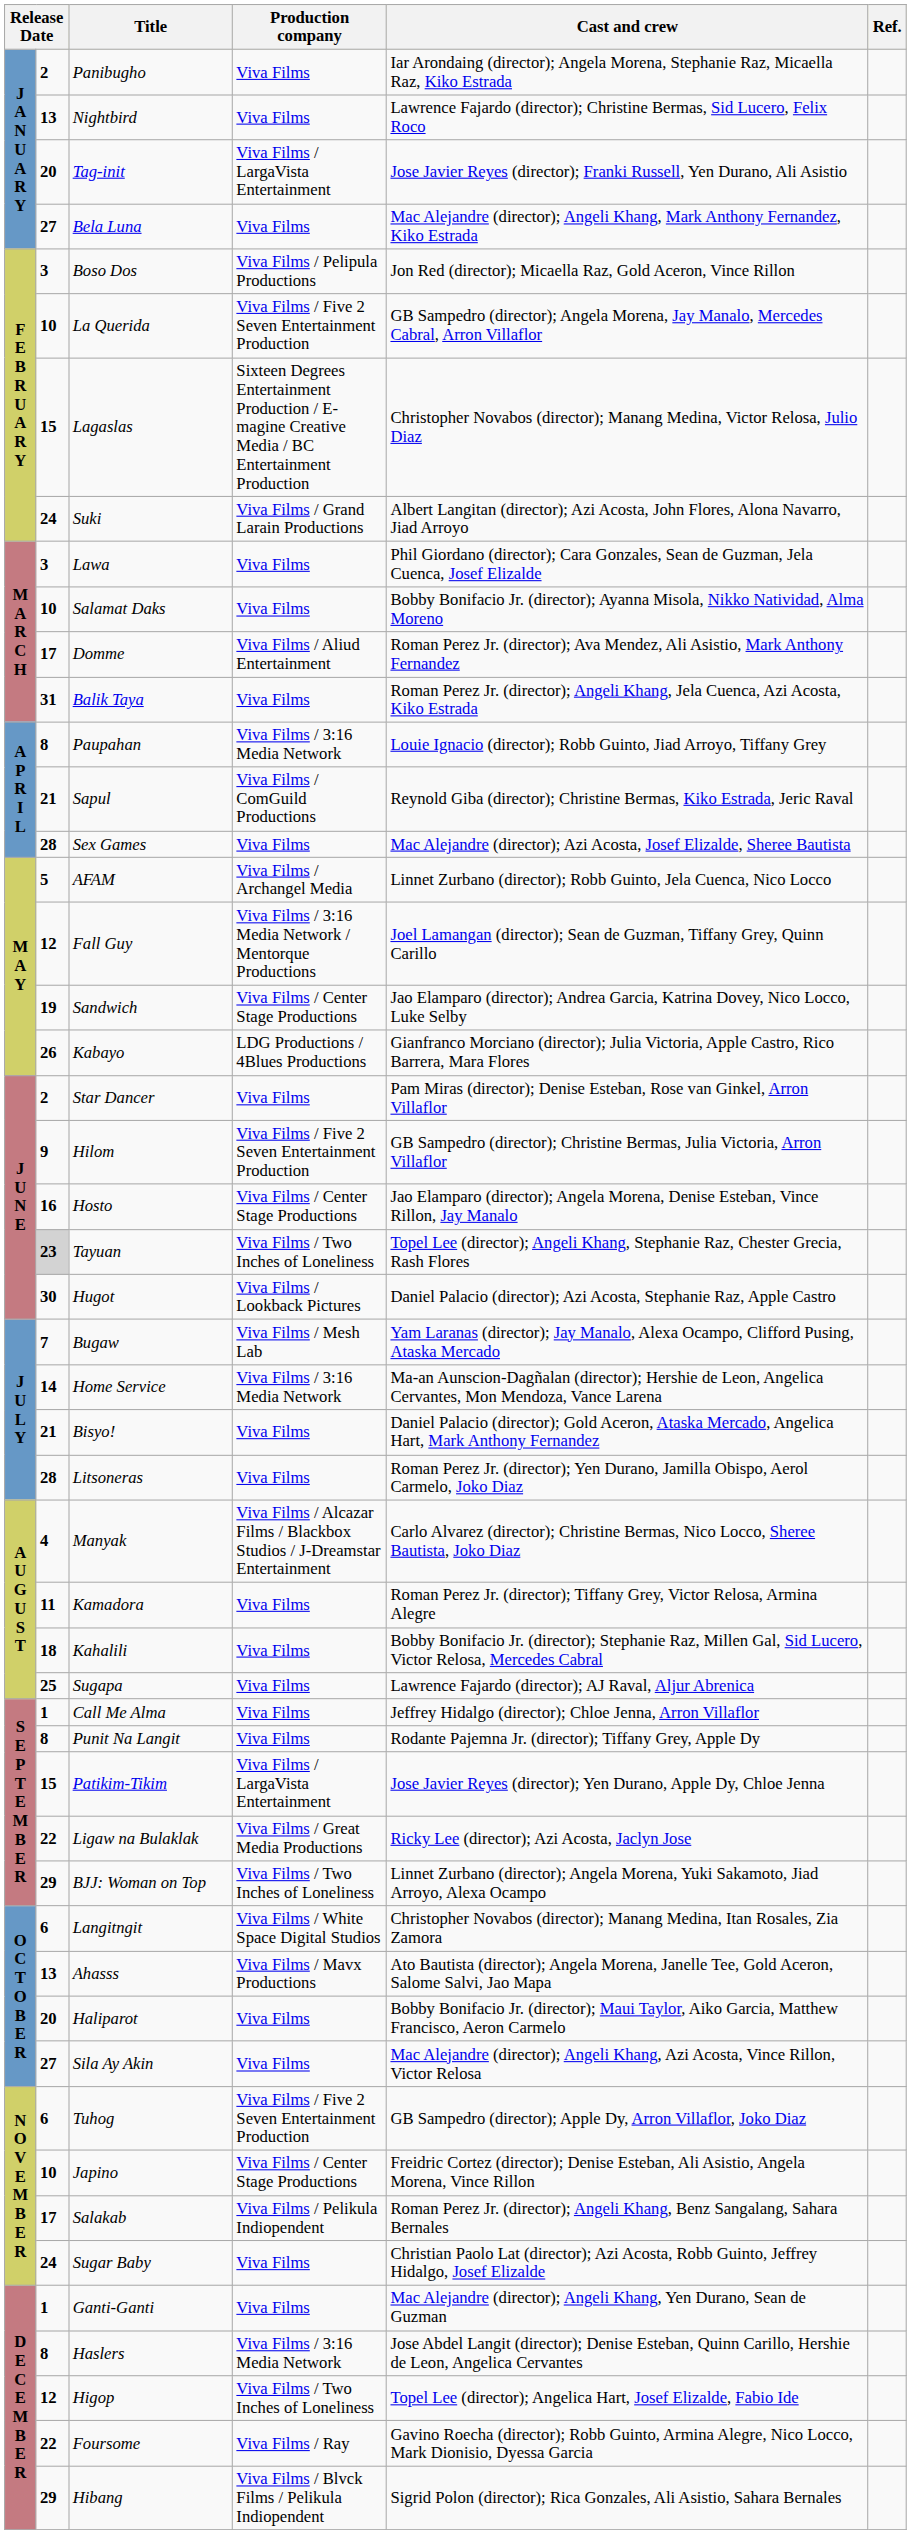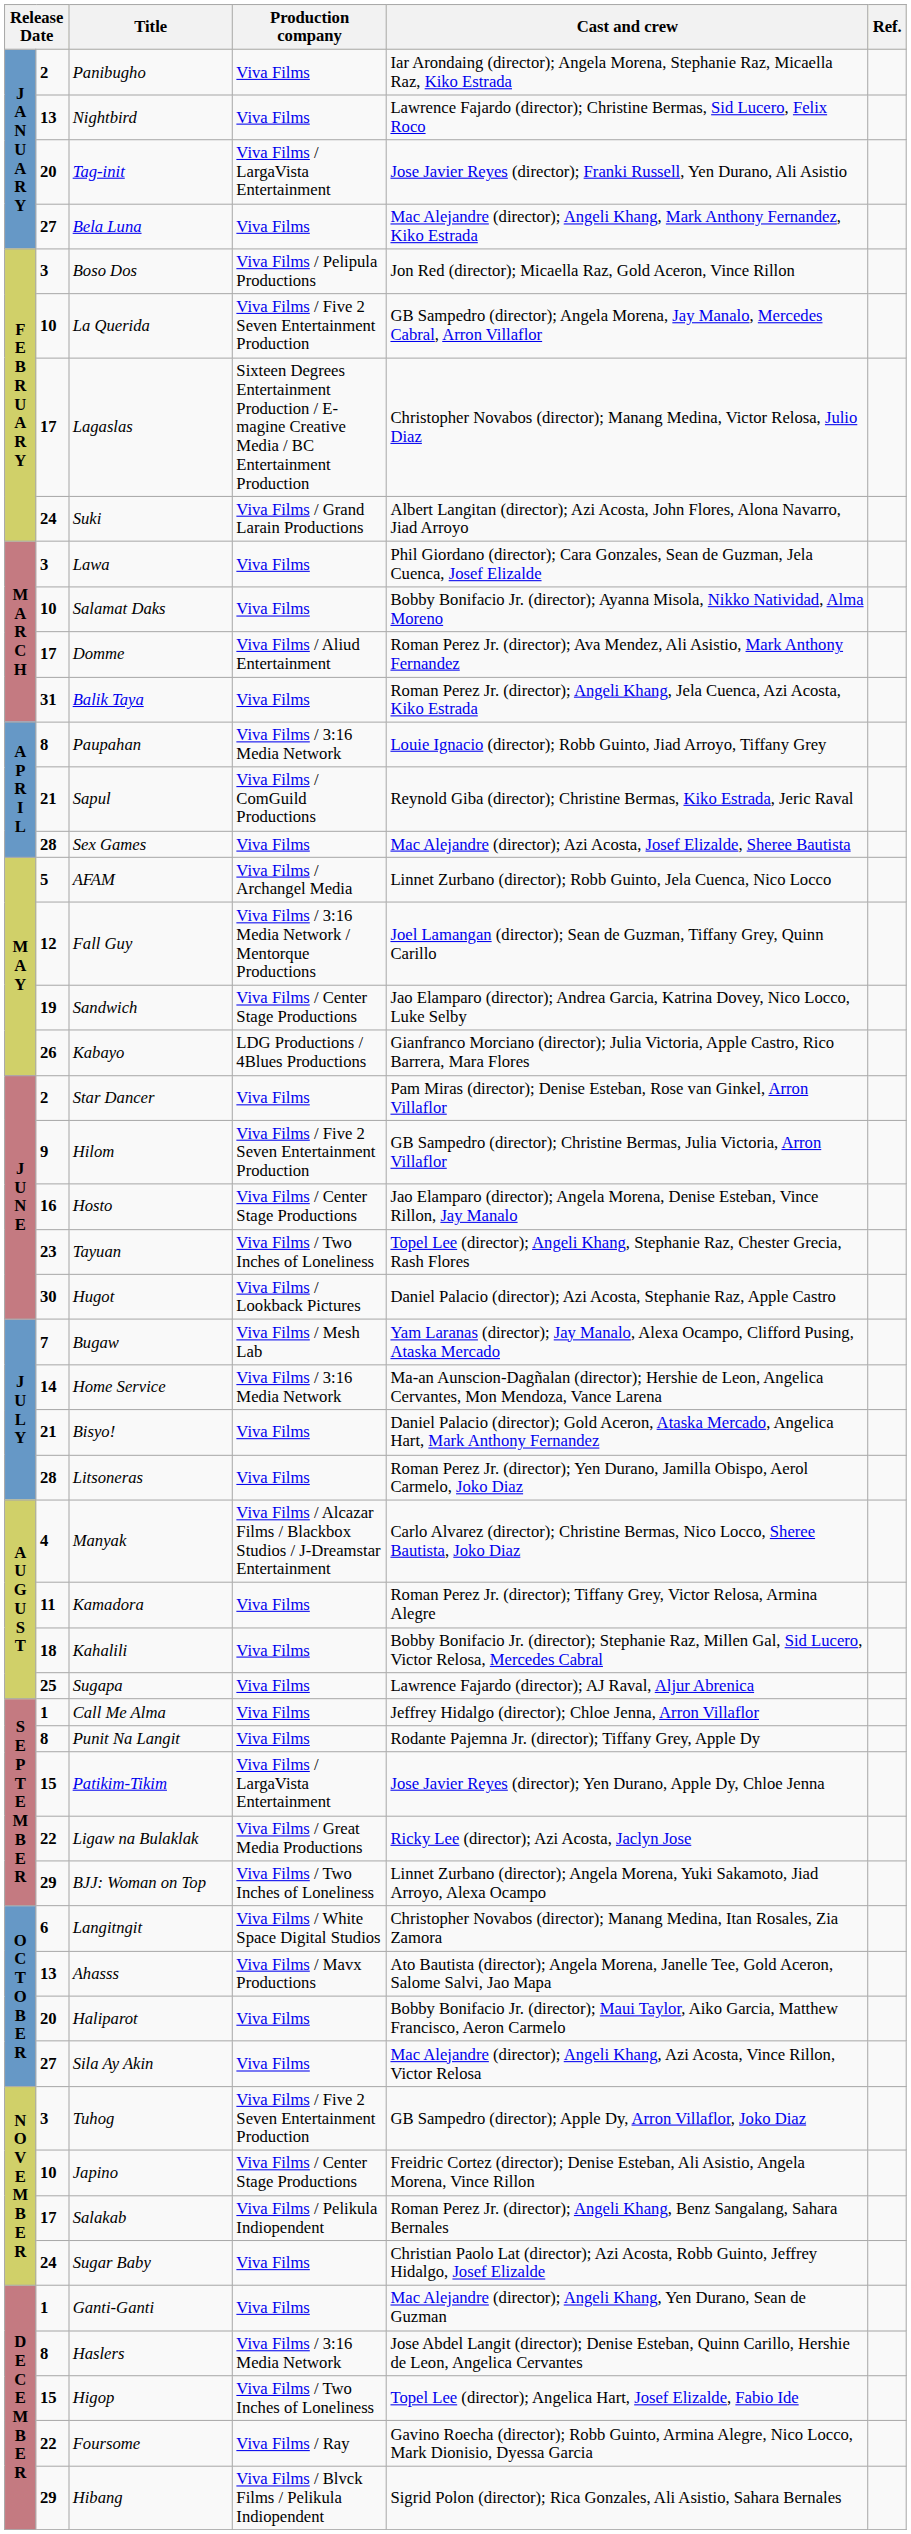(48, 427) 15 -> (48, 427) 17
(48, 1251) lightgrey background -> (48, 1251) no background
(44, 2118) 6 -> (44, 2118) 3
(48, 2398) 12 -> (48, 2398) 15
